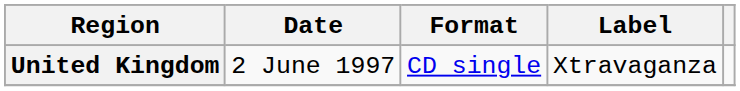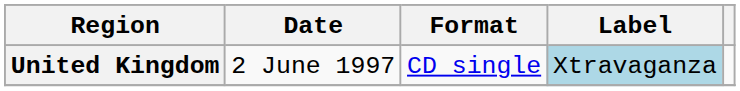(635, 66) no background -> (635, 66) lightblue background
